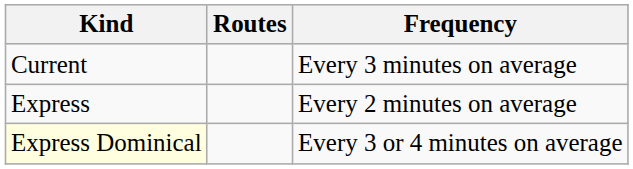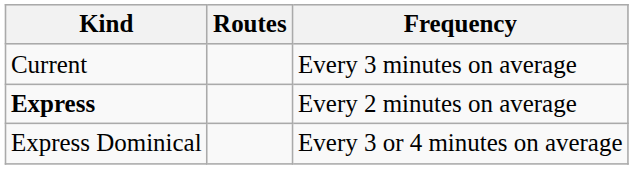(50, 103) normal -> (53, 103) bold
(106, 143) lightyellow background -> (106, 143) no background
